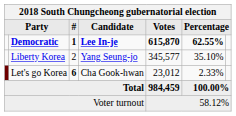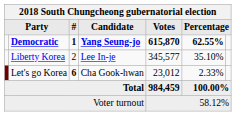(99, 42) Lee In-je -> (110, 42) Yang Seung-jo
(109, 57) Yang Seung-jo -> (98, 57) Lee In-je
